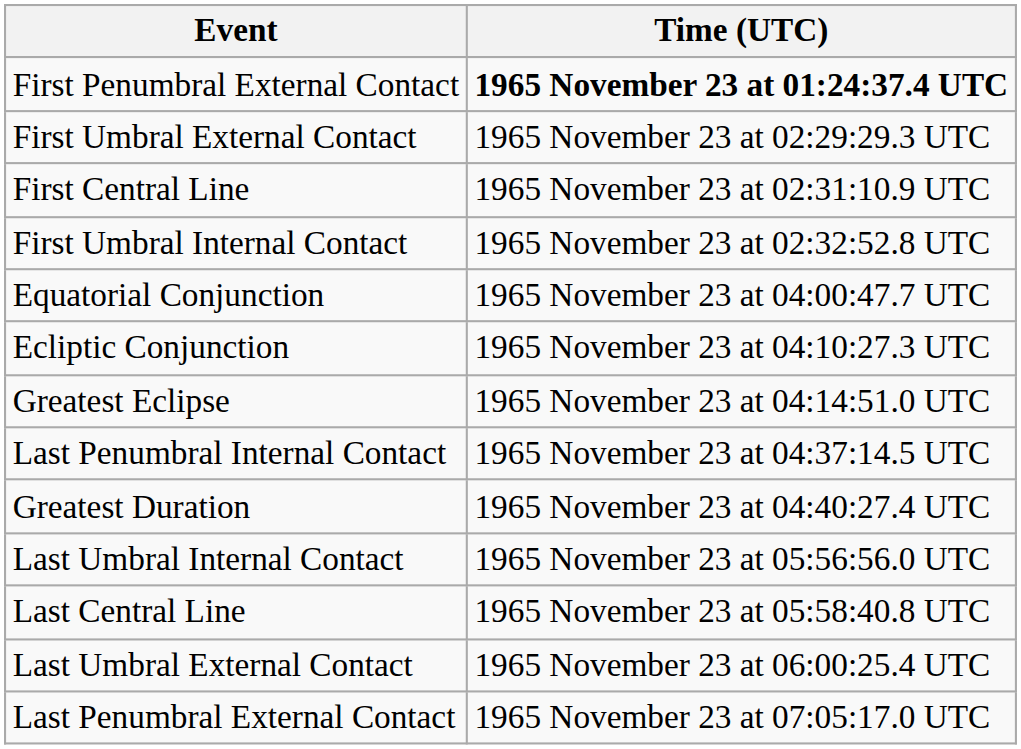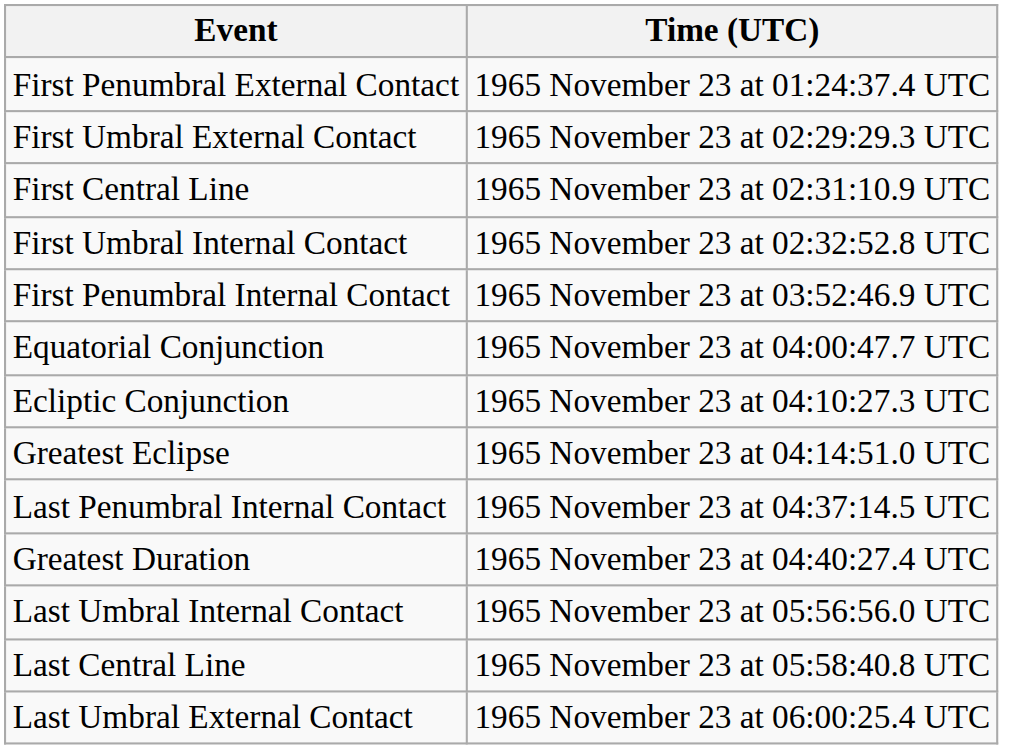(741, 83) bold -> (732, 83) normal
+ row: (231, 294)
- row: (234, 717)
